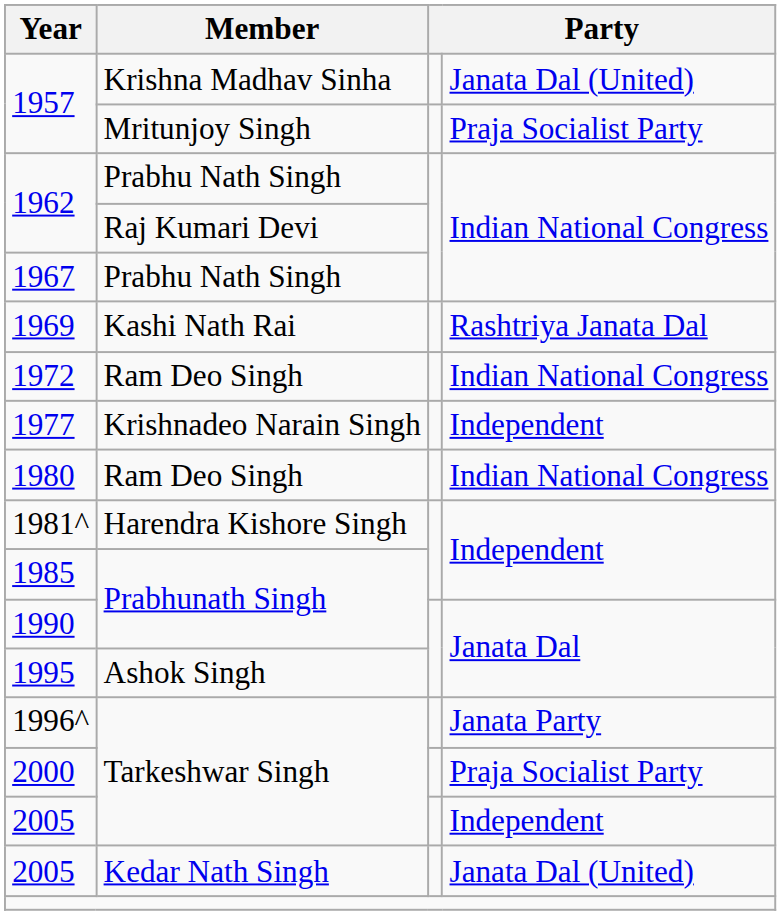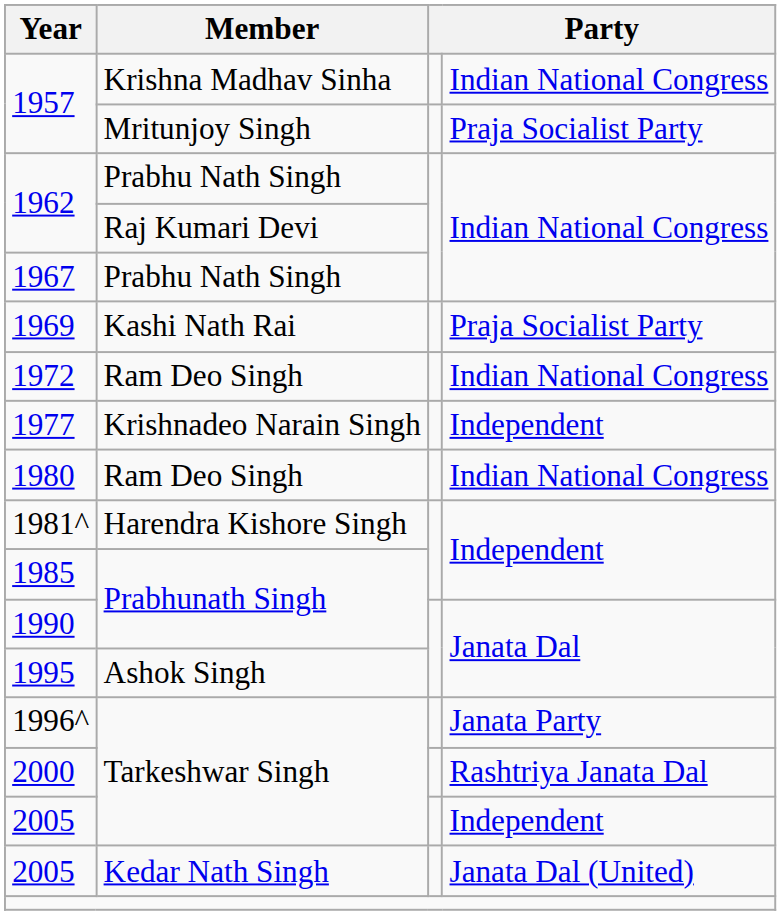(572, 78) Janata Dal (United) -> (609, 78) Indian National Congress
(579, 326) Rashtriya Janata Dal -> (576, 326) Praja Socialist Party
(576, 771) Praja Socialist Party -> (579, 771) Rashtriya Janata Dal
